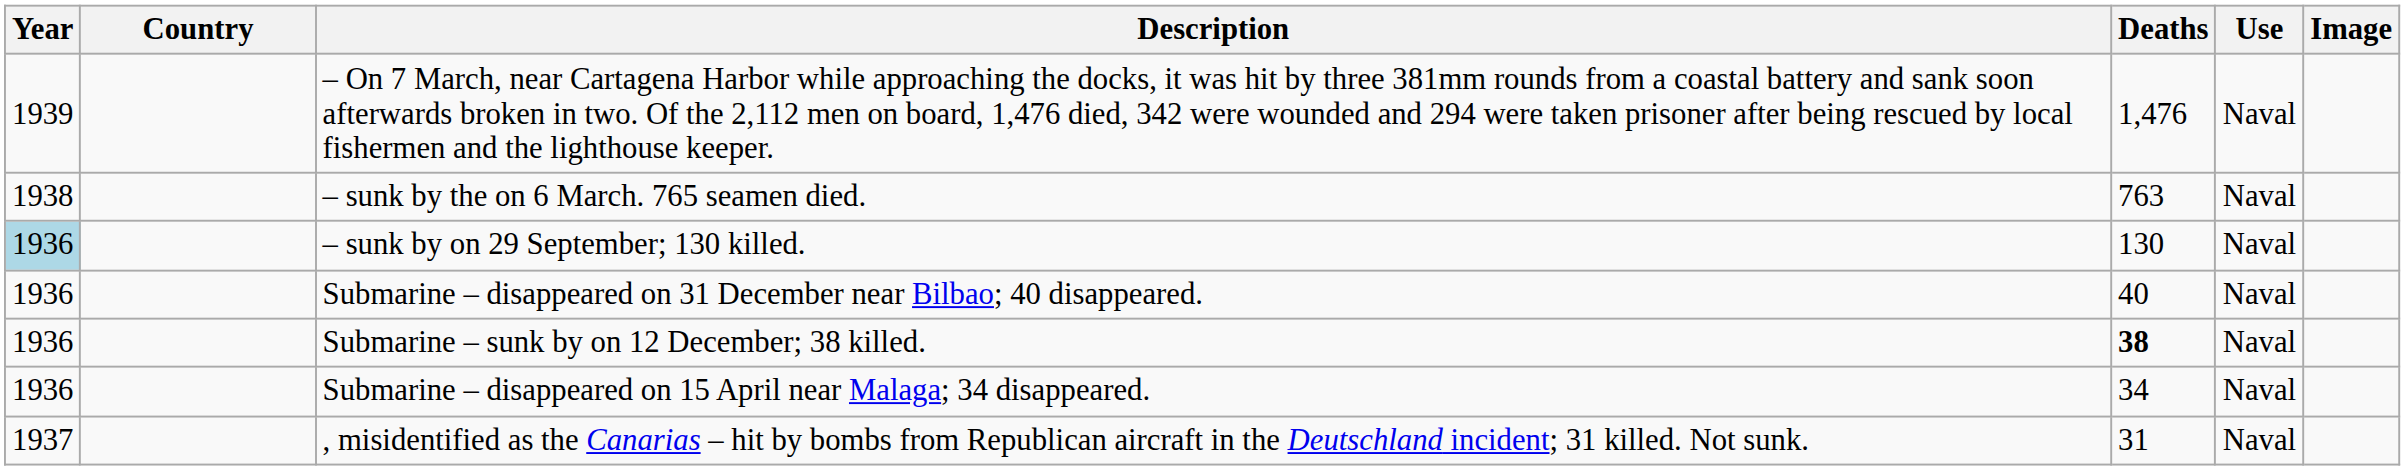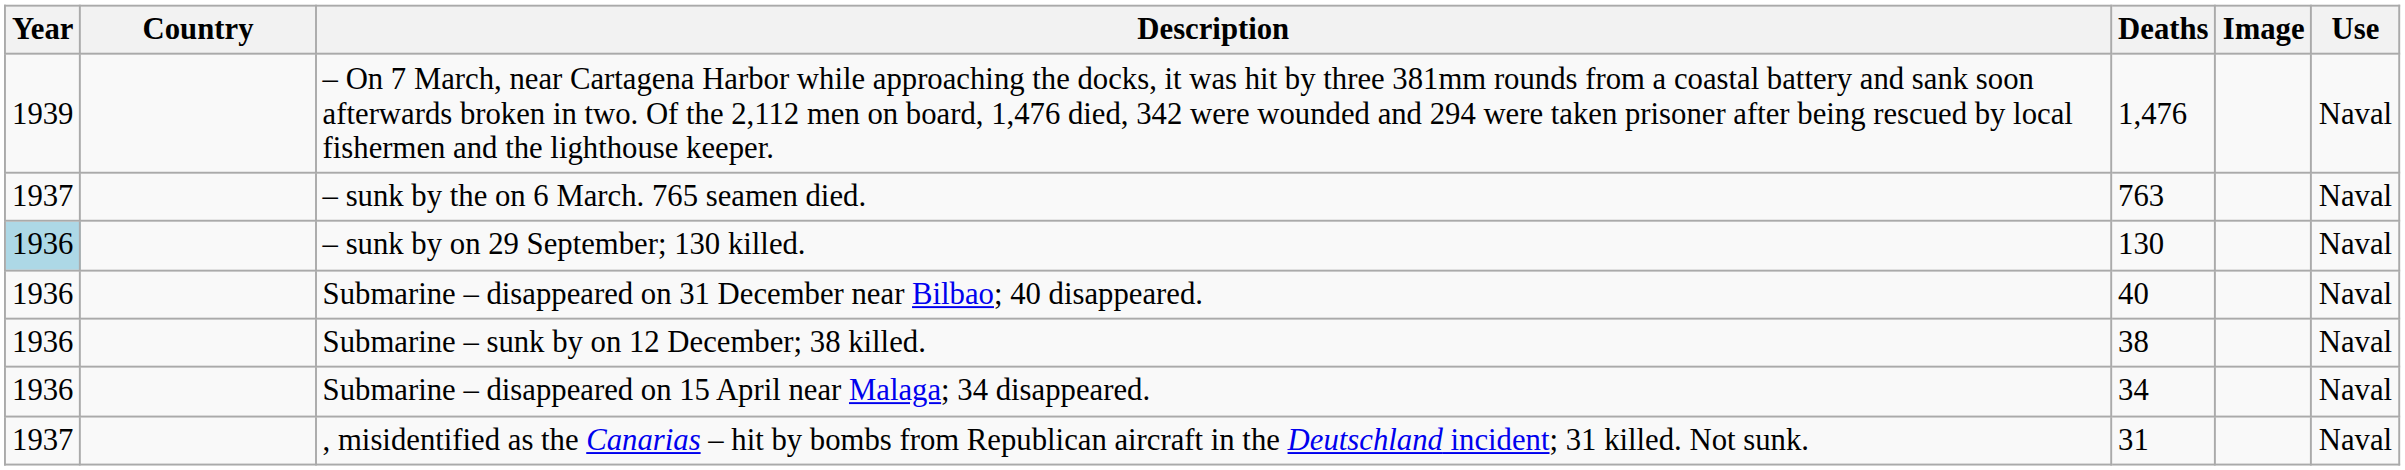columns swapped: (2259, 29) <-> (2351, 29)
(43, 196) 1938 -> (43, 196) 1937
(2133, 342) bold -> (2133, 342) normal
